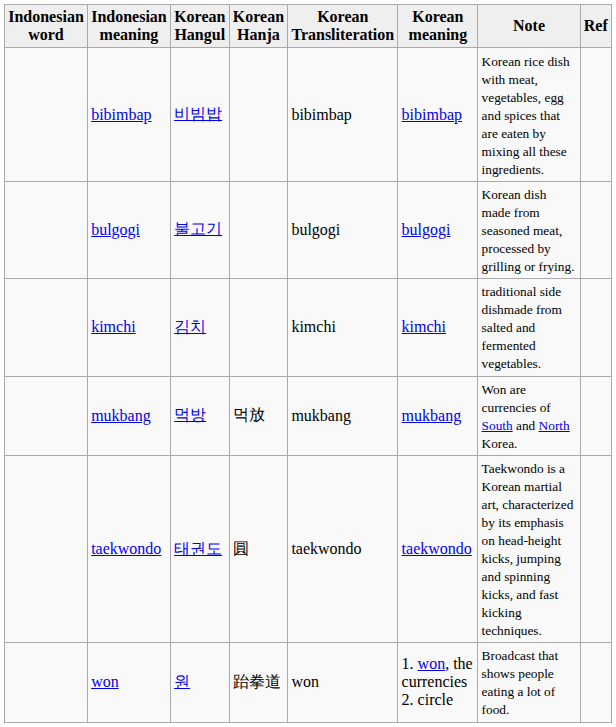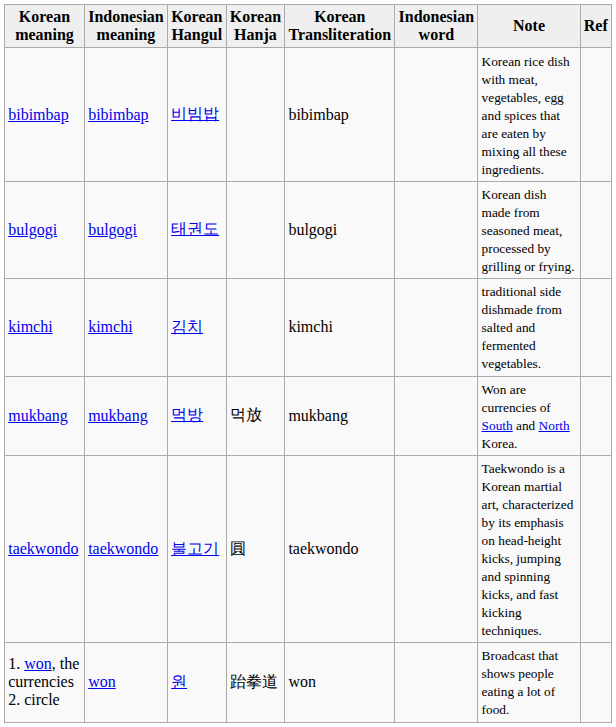columns swapped: (46, 26) <-> (438, 26)
(198, 229) 불고기 -> (195, 229) 태권도
(198, 548) 태권도 -> (195, 548) 불고기
